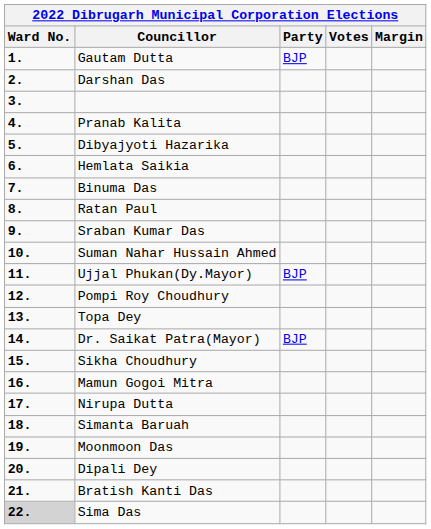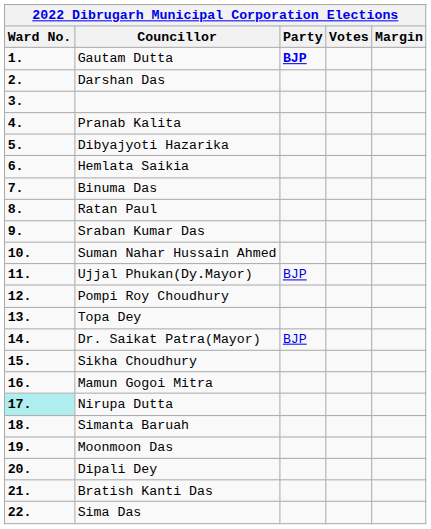(295, 59) normal -> (295, 59) bold
(20, 404) no background -> (20, 404) paleturquoise background
(20, 512) lightgrey background -> (20, 512) no background
